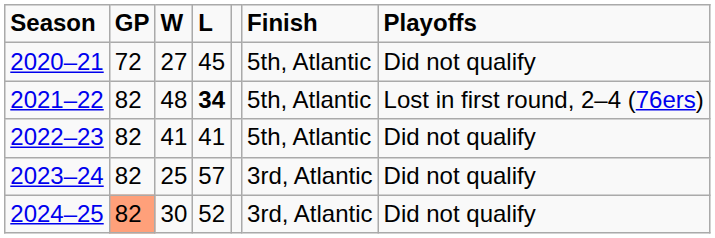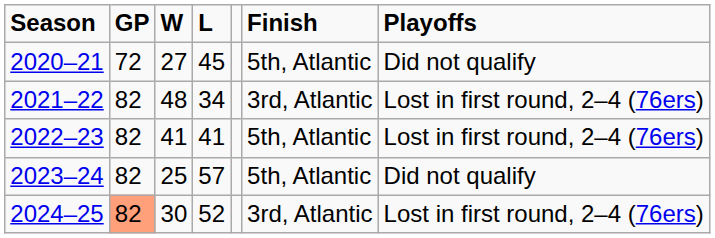(212, 99) bold -> (212, 99) normal
(309, 99) 5th, Atlantic -> (310, 99) 3rd, Atlantic
(460, 137) Did not qualify -> (544, 137) Lost in first round, 2–4 (76ers)
(310, 175) 3rd, Atlantic -> (309, 175) 5th, Atlantic
(460, 213) Did not qualify -> (544, 213) Lost in first round, 2–4 (76ers)
